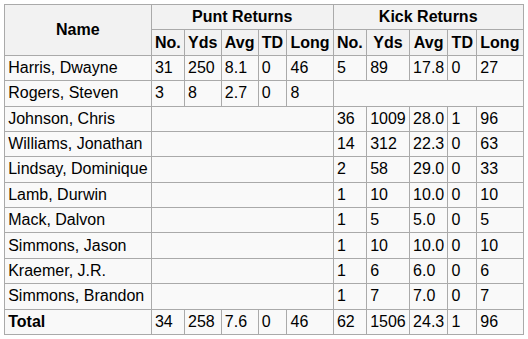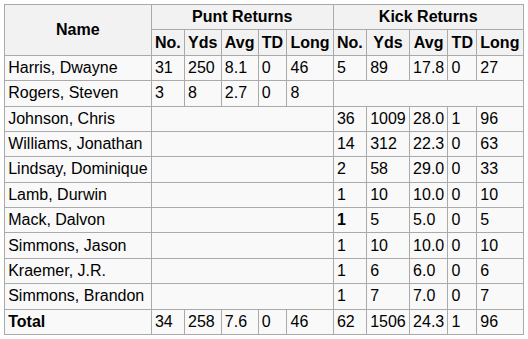(341, 220) normal -> (341, 220) bold
